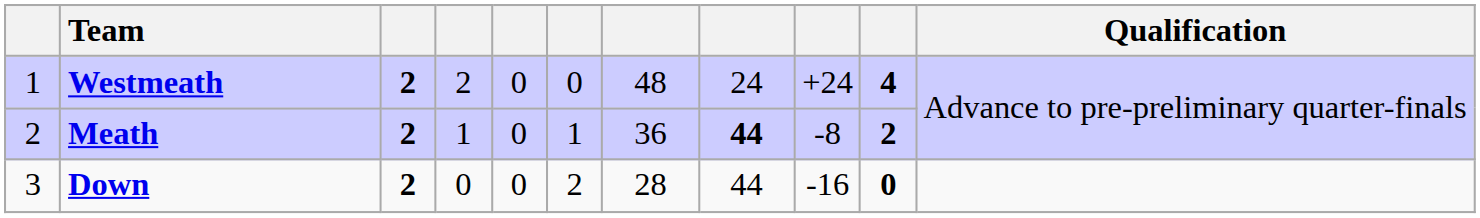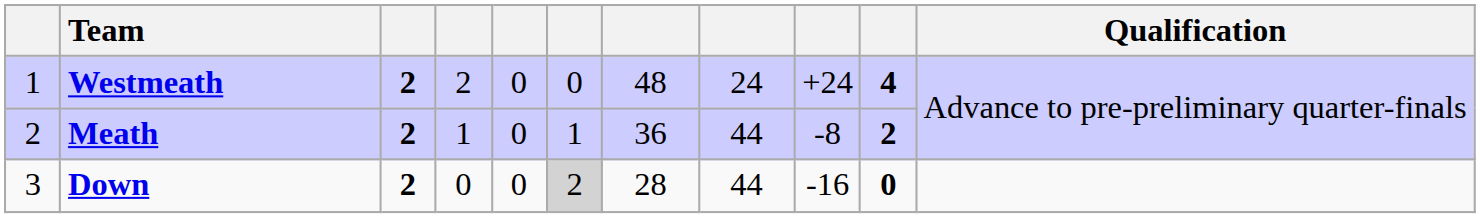(747, 133) bold -> (747, 133) normal
(575, 184) no background -> (575, 184) lightgrey background
